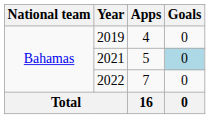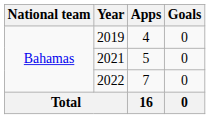(185, 59) lightblue background -> (185, 59) no background
